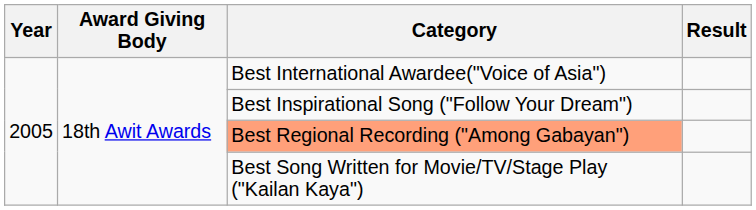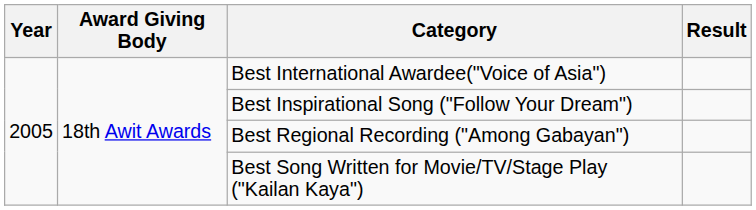(430, 135) lightsalmon background -> (430, 135) no background
